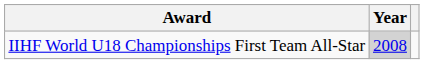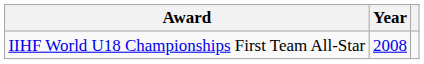(390, 44) lightgrey background -> (390, 44) no background
